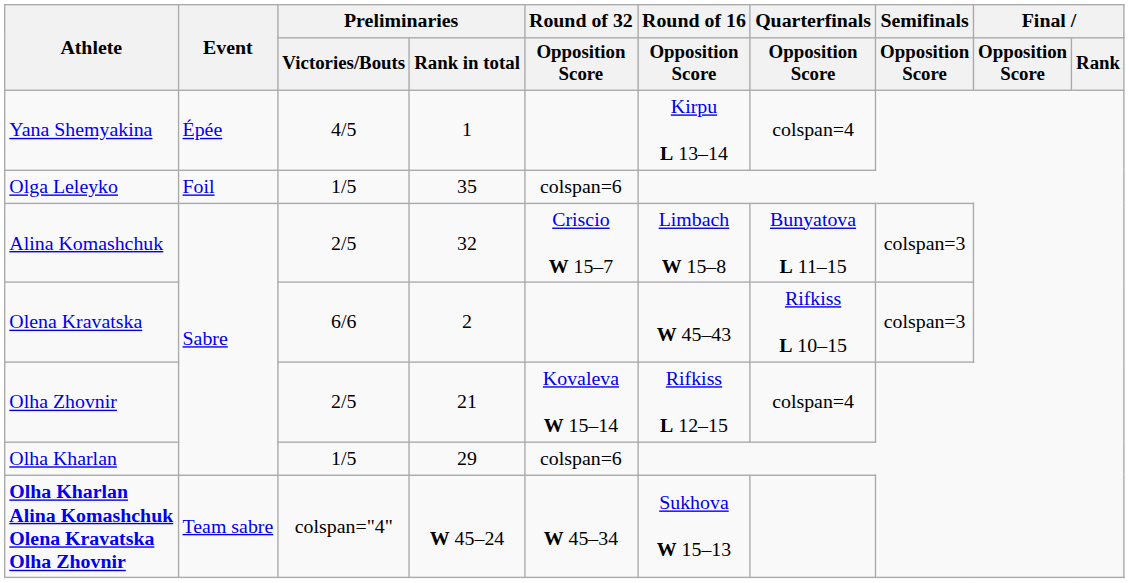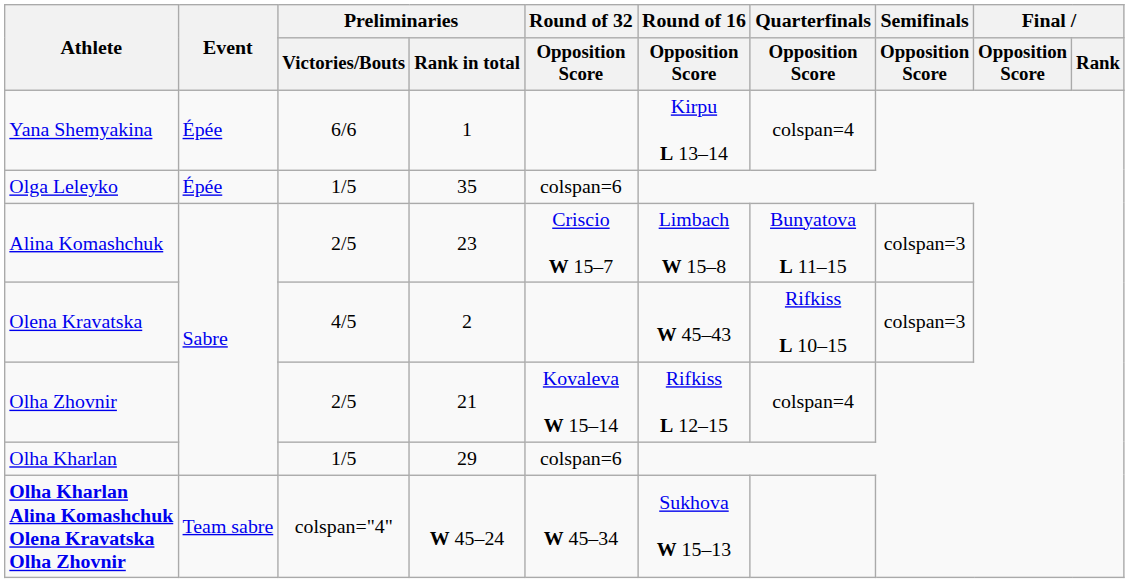(344, 130) 4/5 -> (344, 130) 6/6
(199, 186) Foil -> (202, 186) Épée
(467, 243) 32 -> (467, 243) 23
(344, 322) 6/6 -> (344, 322) 4/5
